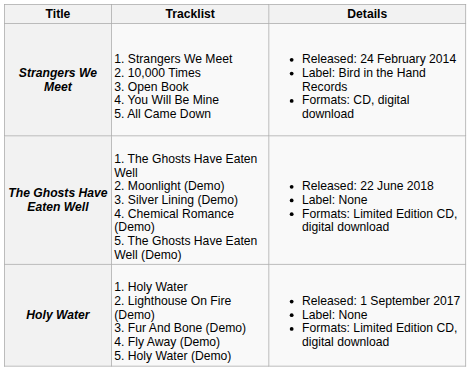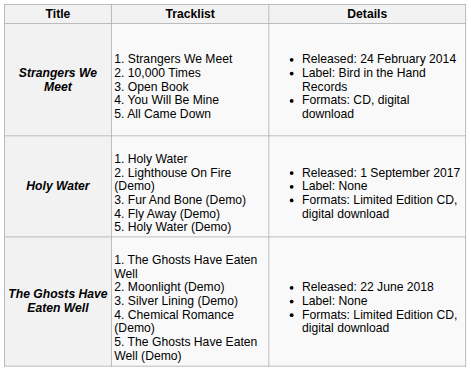rows swapped: (58, 315) <-> (58, 200)
